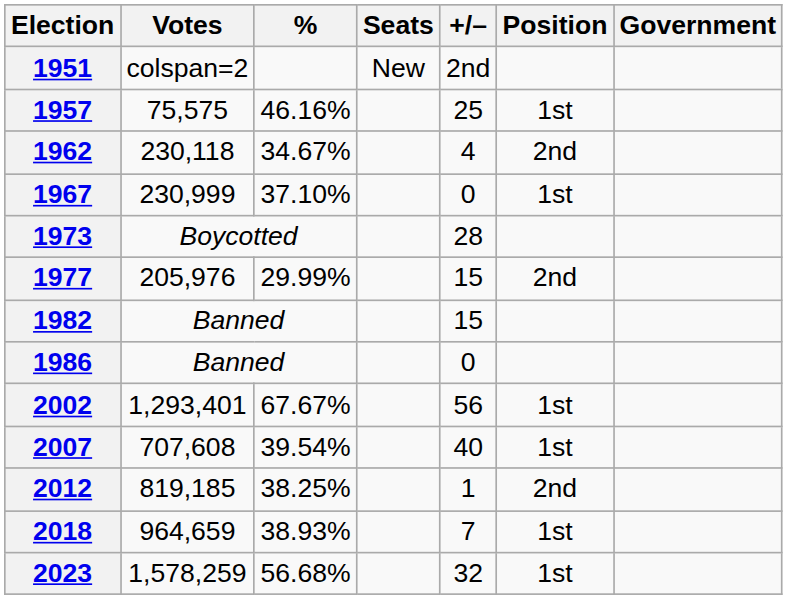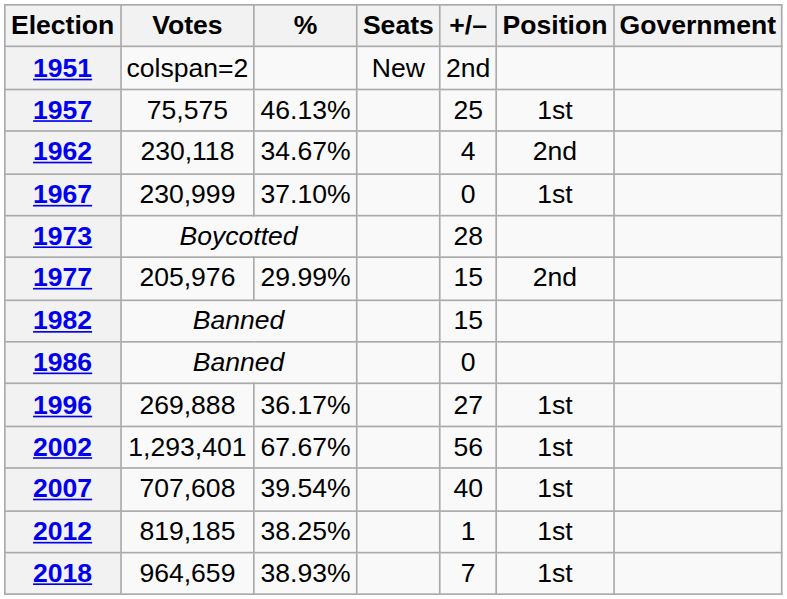(306, 109) 46.16% -> (306, 109) 46.13%
+ row: (63, 404)
(555, 488) 2nd -> (555, 531) 1st
- row: (63, 573)
